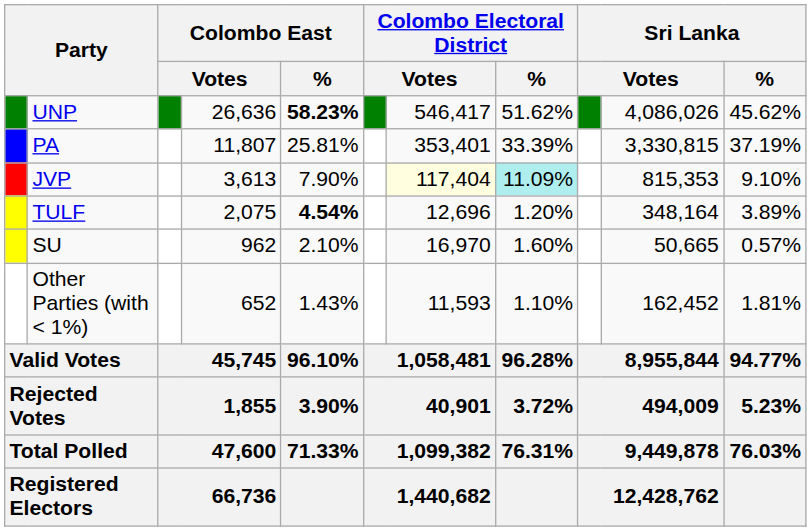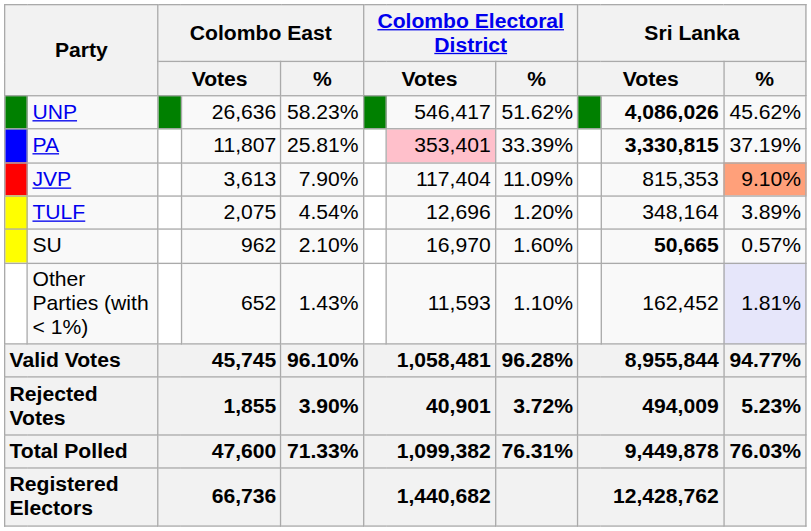(323, 111) bold -> (323, 111) normal
(672, 111) normal -> (672, 111) bold
(453, 145) no background -> (453, 145) pink background
(672, 145) normal -> (672, 145) bold
(453, 178) lightyellow background -> (453, 178) no background
(538, 178) paleturquoise background -> (538, 178) no background
(771, 178) no background -> (771, 178) lightsalmon background
(329, 212) bold -> (329, 212) normal
(686, 245) normal -> (686, 245) bold
(771, 303) no background -> (771, 303) lavender background
